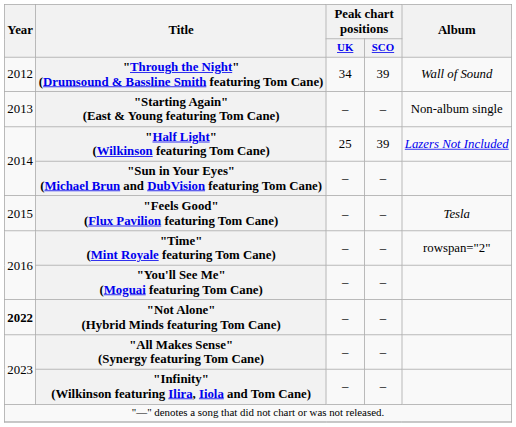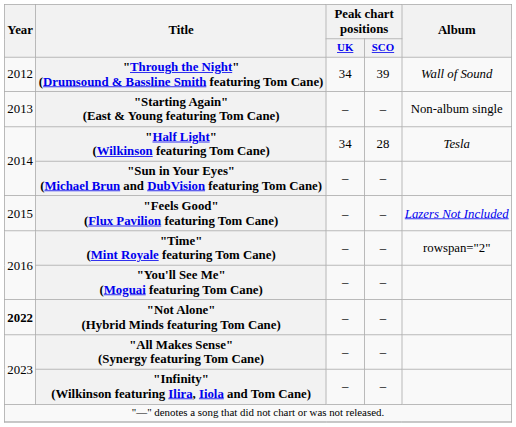(345, 143) 25 -> (345, 143) 34
(383, 143) 39 -> (383, 143) 28
(457, 143) Lazers Not Included -> (457, 143) Tesla
(457, 213) Tesla -> (457, 213) Lazers Not Included
